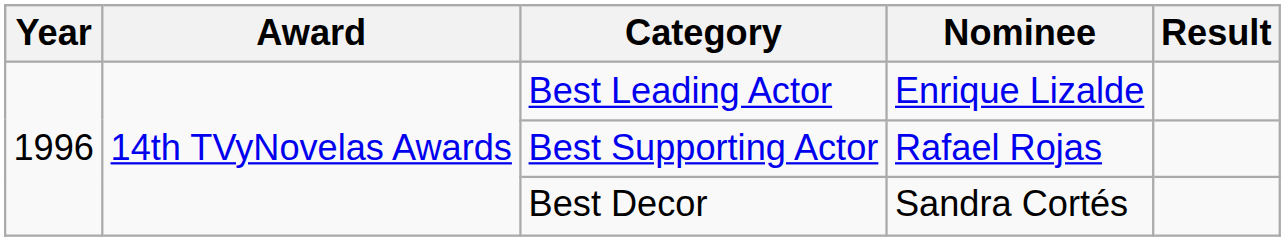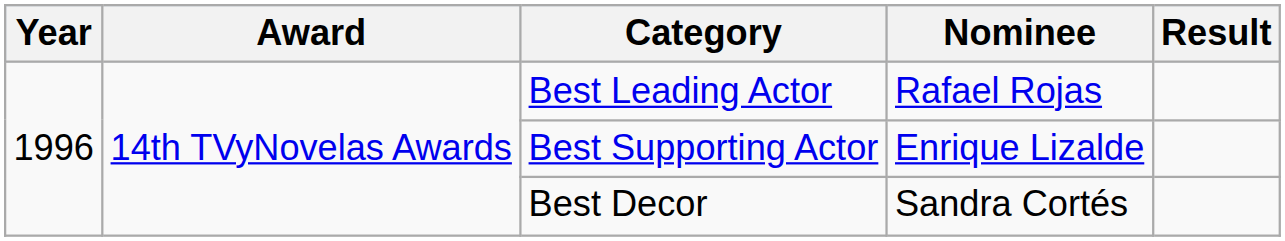(1020, 90) Enrique Lizalde -> (999, 90) Rafael Rojas
(999, 147) Rafael Rojas -> (1020, 147) Enrique Lizalde
